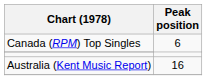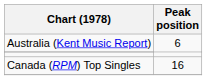(74, 43) Canada (RPM) Top Singles -> (79, 43) Australia (Kent Music Report)
(79, 65) Australia (Kent Music Report) -> (74, 65) Canada (RPM) Top Singles
